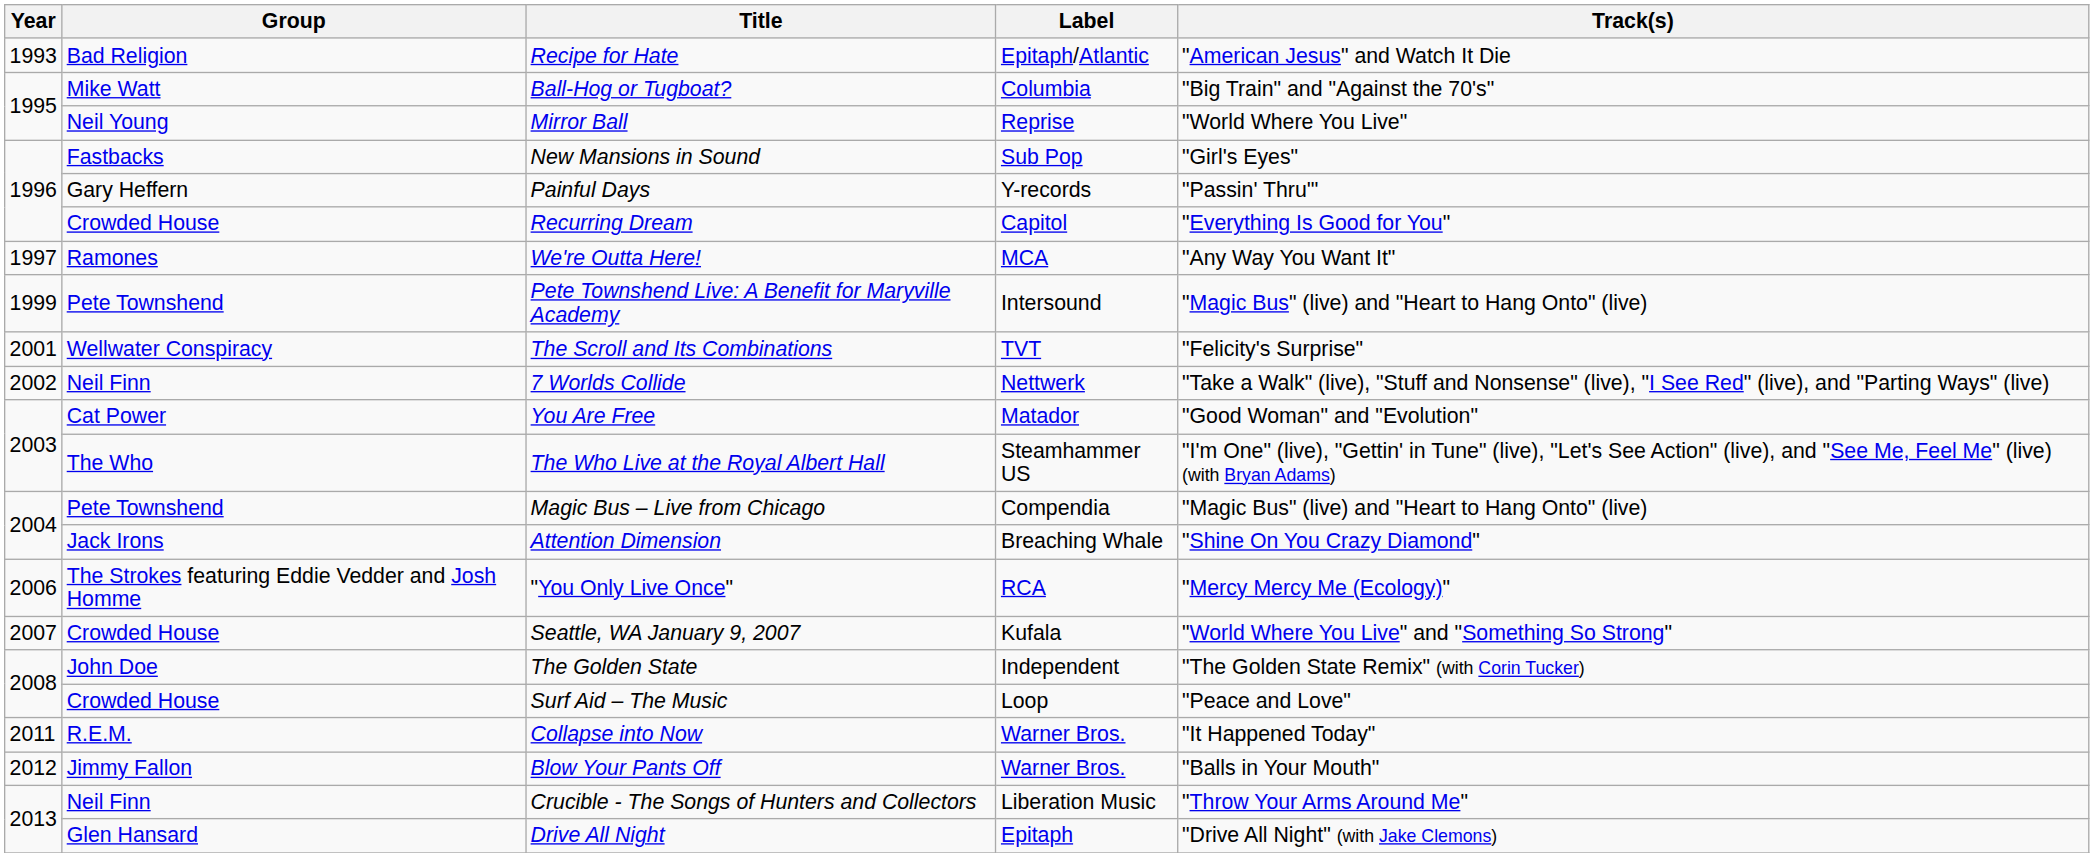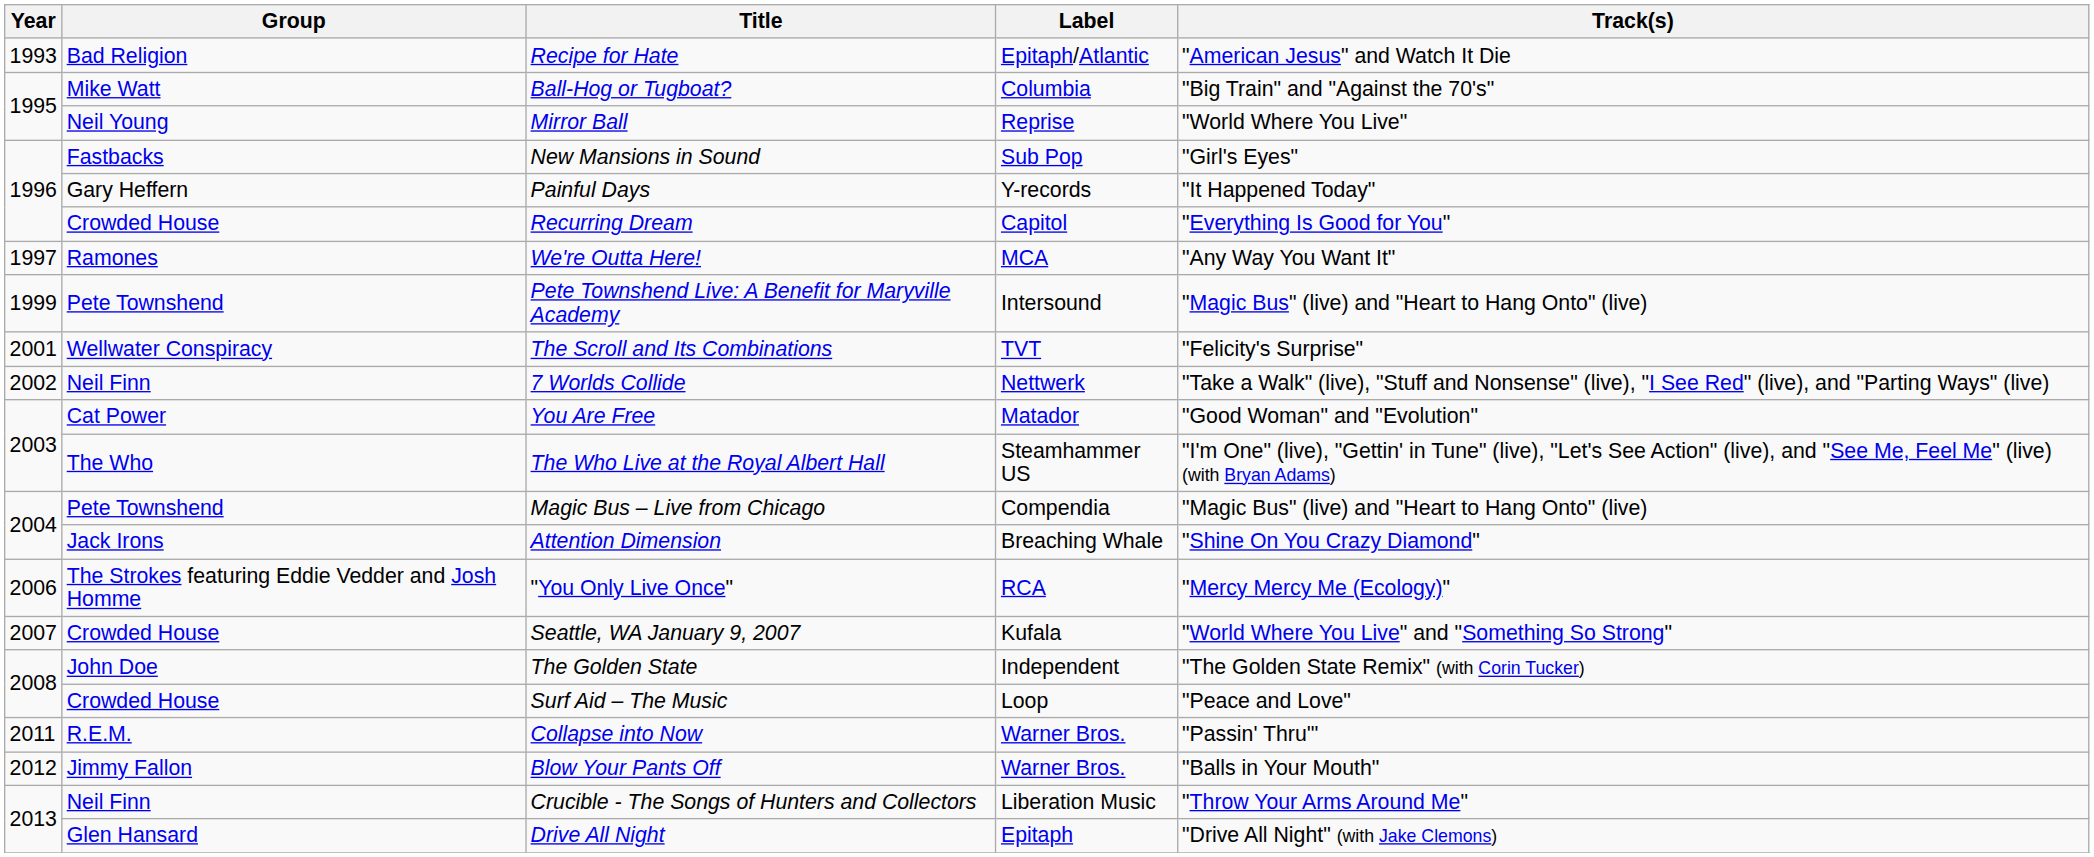(1250, 190) "Passin' Thru'" -> (1279, 190) "It Happened Today"
(1279, 734) "It Happened Today" -> (1250, 734) "Passin' Thru'"
